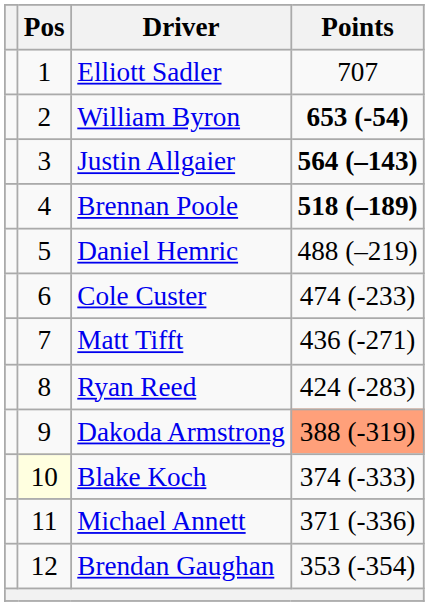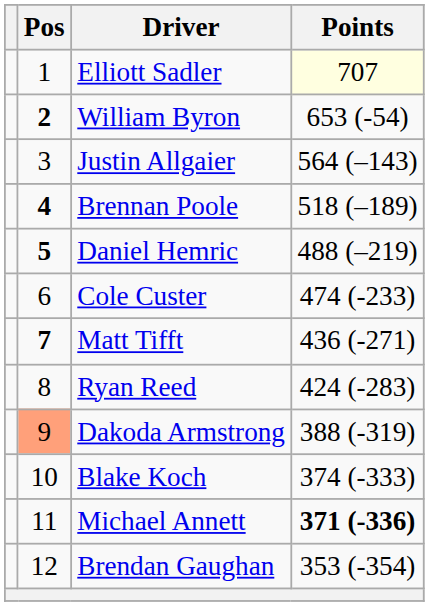(358, 71) no background -> (358, 71) lightyellow background
(44, 116) normal -> (44, 116) bold
(358, 116) bold -> (358, 116) normal
(358, 161) bold -> (358, 161) normal
(44, 206) normal -> (44, 206) bold
(358, 206) bold -> (358, 206) normal
(44, 251) normal -> (44, 251) bold
(44, 341) normal -> (44, 341) bold
(44, 430) no background -> (44, 430) lightsalmon background
(358, 430) lightsalmon background -> (358, 430) no background
(44, 475) lightyellow background -> (44, 475) no background
(358, 520) normal -> (358, 520) bold
